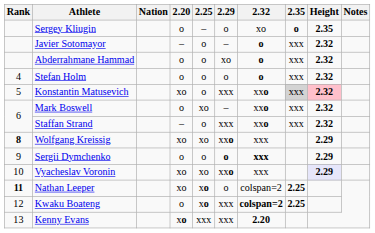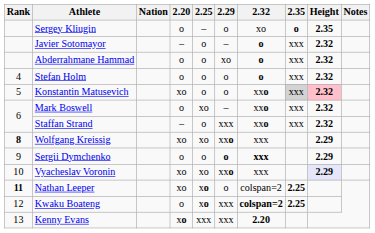(226, 92) xxx -> (226, 92) o
